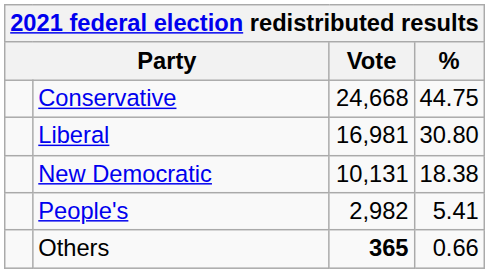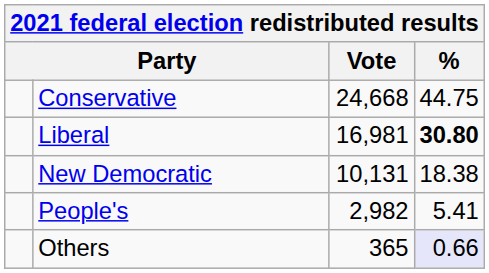(449, 135) normal -> (449, 135) bold
(389, 248) bold -> (389, 248) normal
(456, 248) no background -> (456, 248) lavender background
